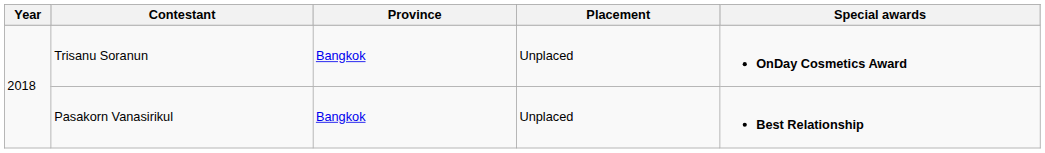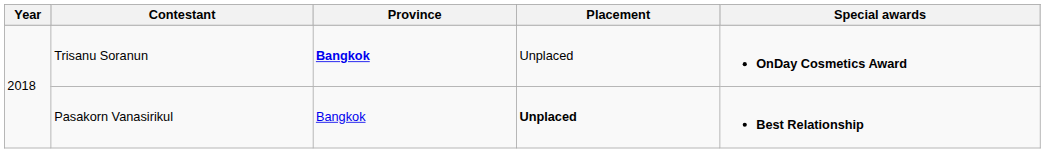(341, 56) normal -> (343, 56) bold
(546, 117) normal -> (548, 117) bold
